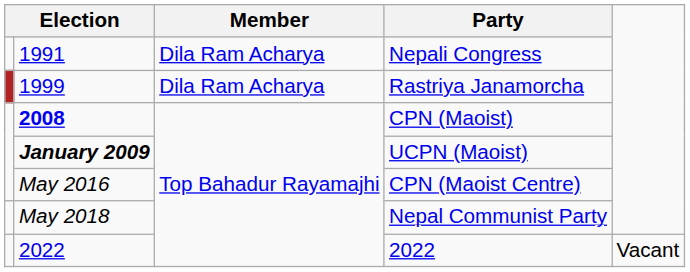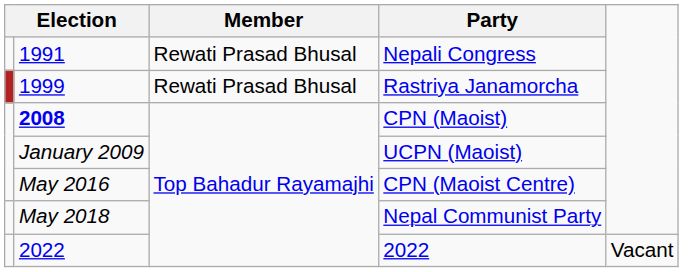(242, 53) Dila Ram Acharya -> (255, 53) Rewati Prasad Bhusal
(242, 86) Dila Ram Acharya -> (255, 86) Rewati Prasad Bhusal
(84, 151) bold -> (81, 151) normal
